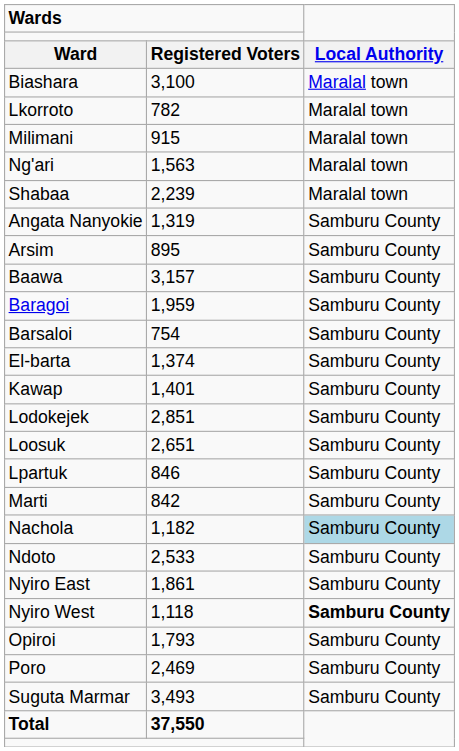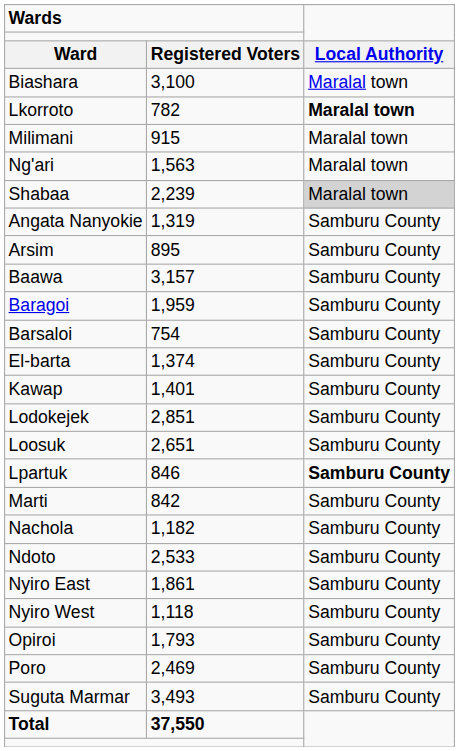(358, 110) normal -> (362, 110) bold
(358, 194) no background -> (358, 194) lightgrey background
(374, 473) normal -> (379, 473) bold
(374, 528) lightblue background -> (374, 528) no background
(379, 612) bold -> (374, 612) normal
